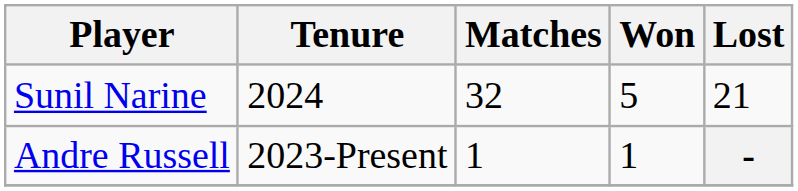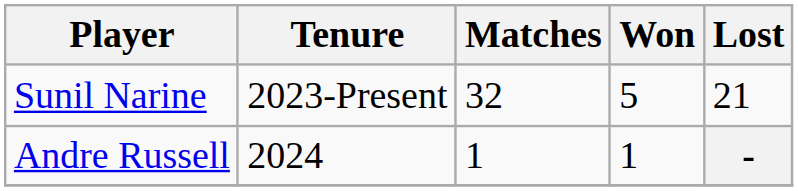(285, 94) 2024 -> (347, 94) 2023-Present
(347, 154) 2023-Present -> (285, 154) 2024
